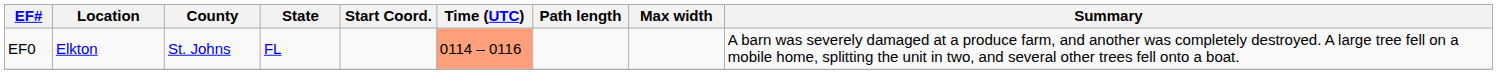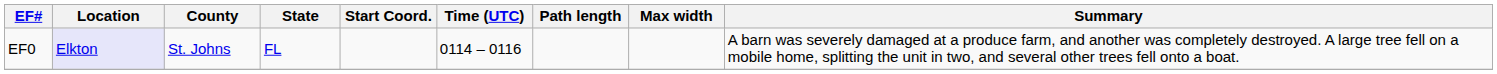(77, 48) no background -> (77, 48) lavender background
(481, 48) lightsalmon background -> (481, 48) no background
